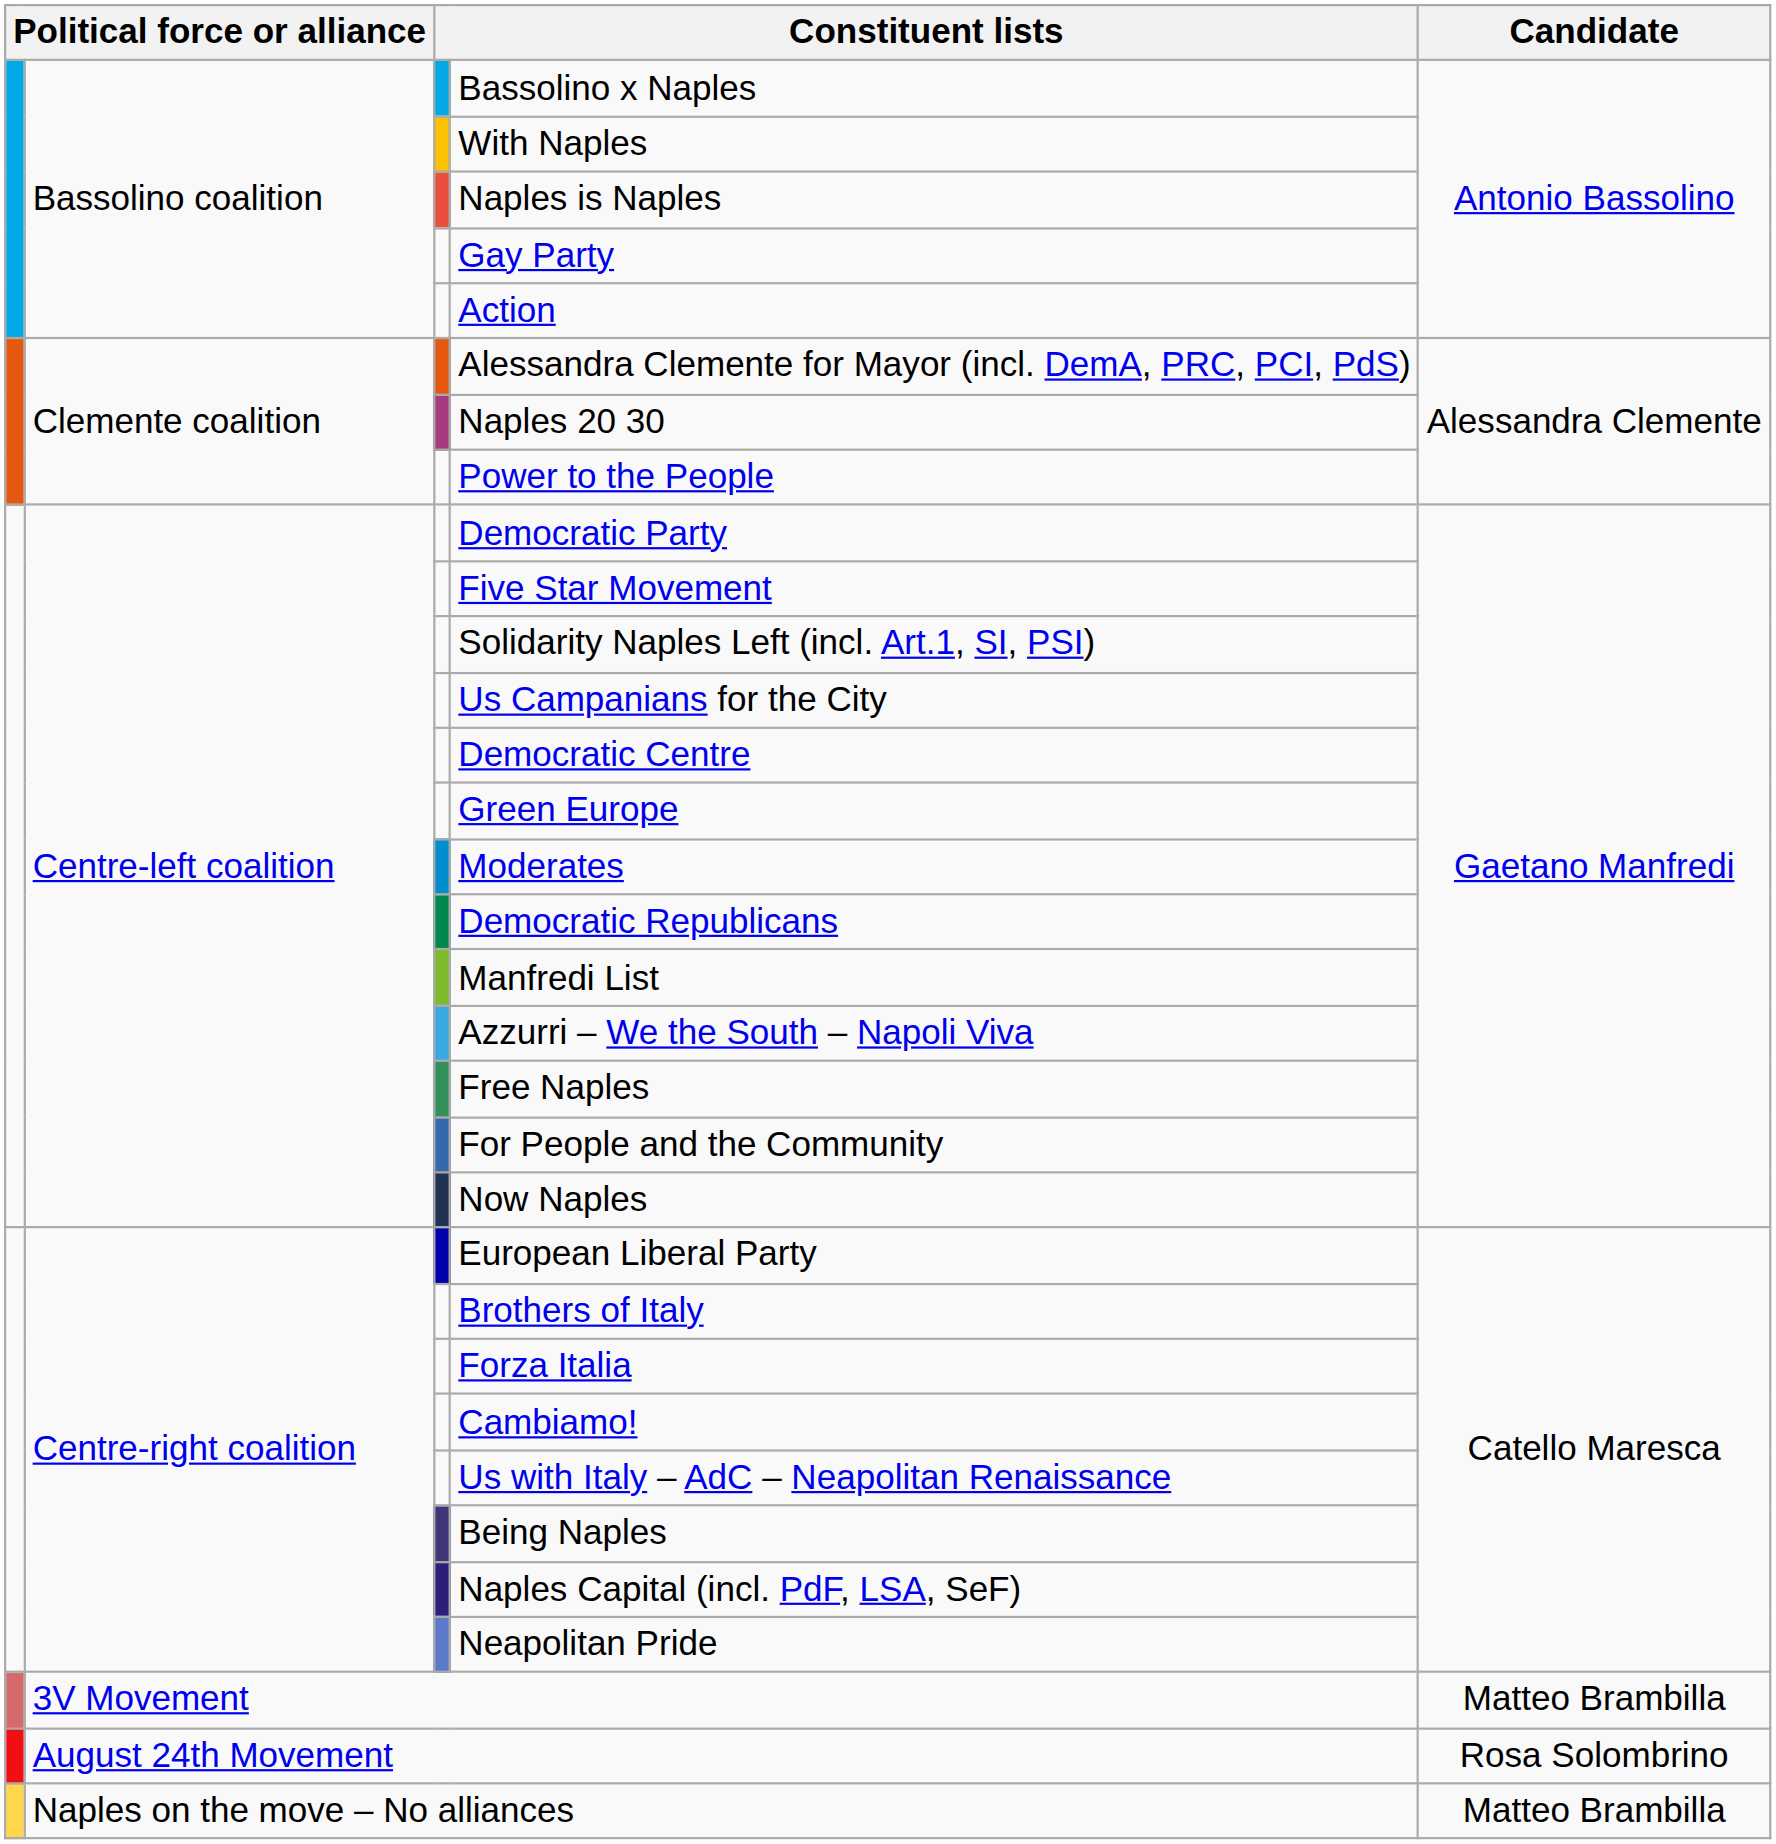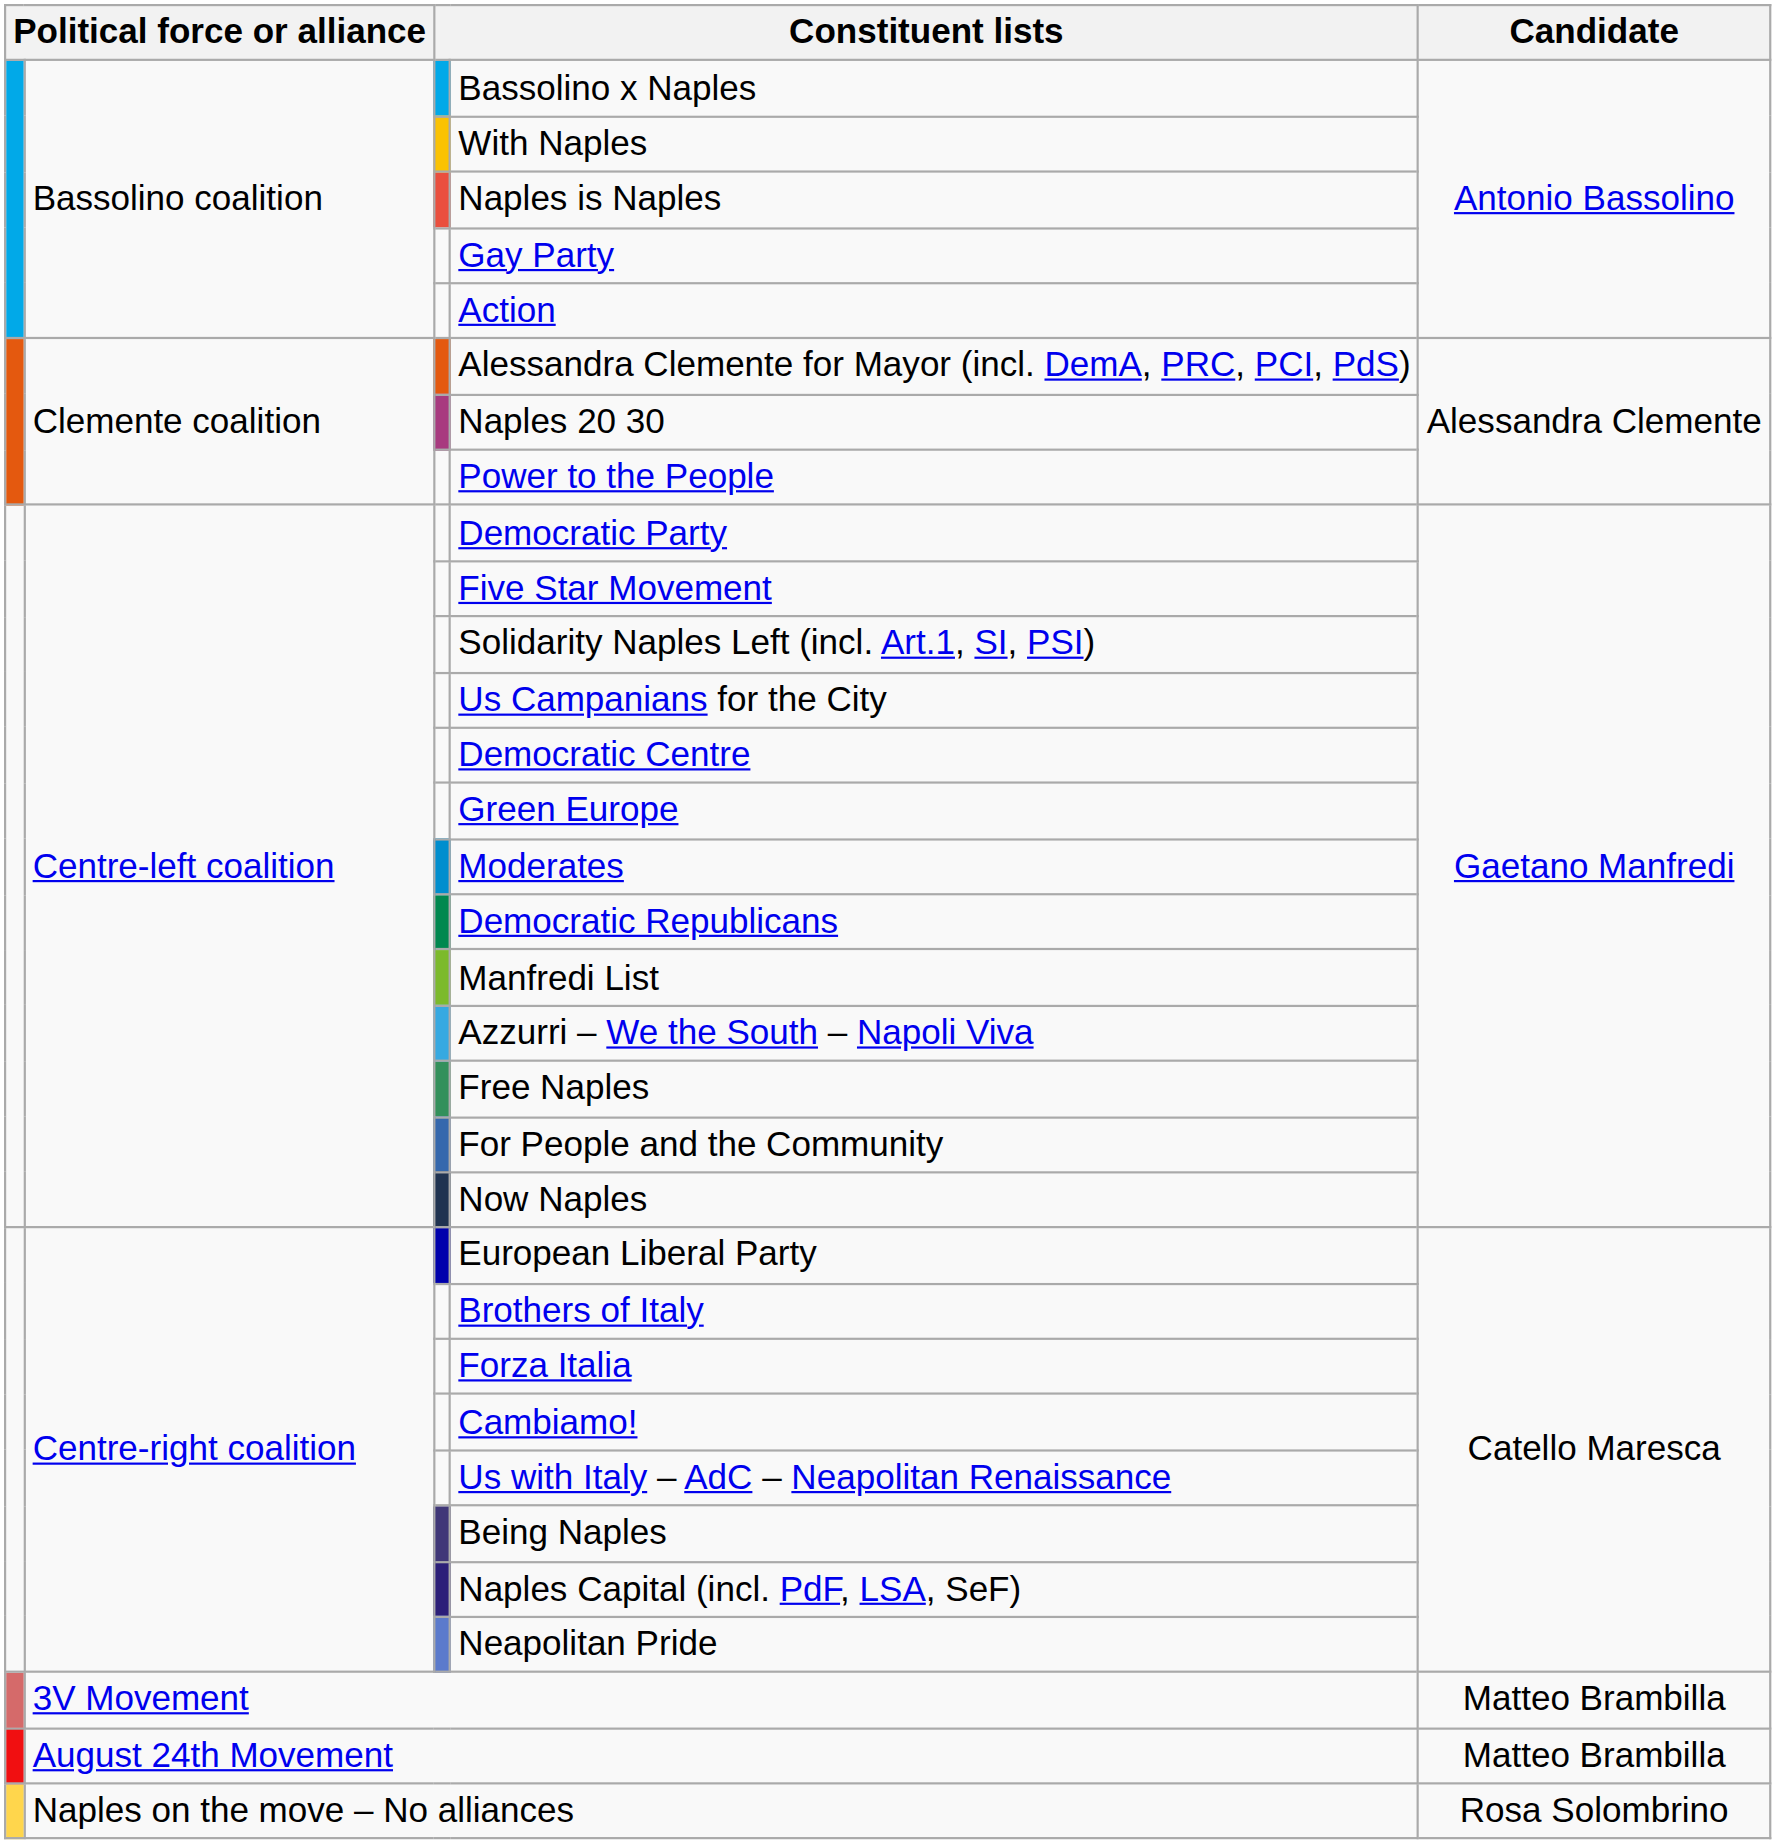(1594, 1754) Rosa Solombrino -> (1594, 1754) Matteo Brambilla
(1594, 1810) Matteo Brambilla -> (1594, 1810) Rosa Solombrino
